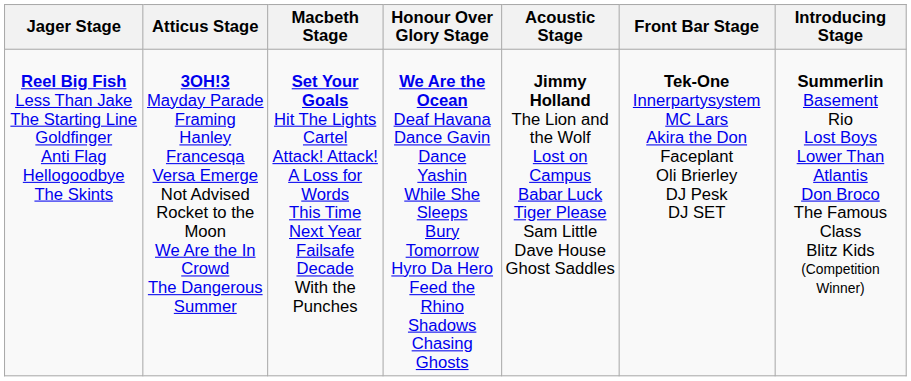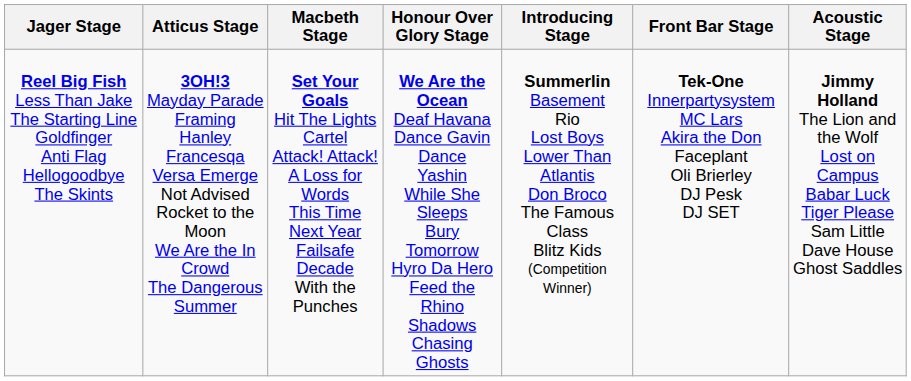columns swapped: (840, 27) <-> (560, 27)
